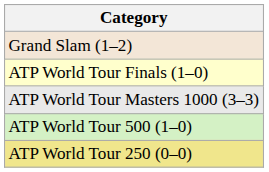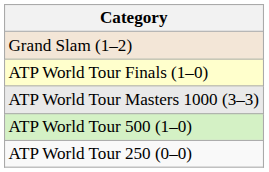(100, 153) khaki background -> (100, 153) no background
